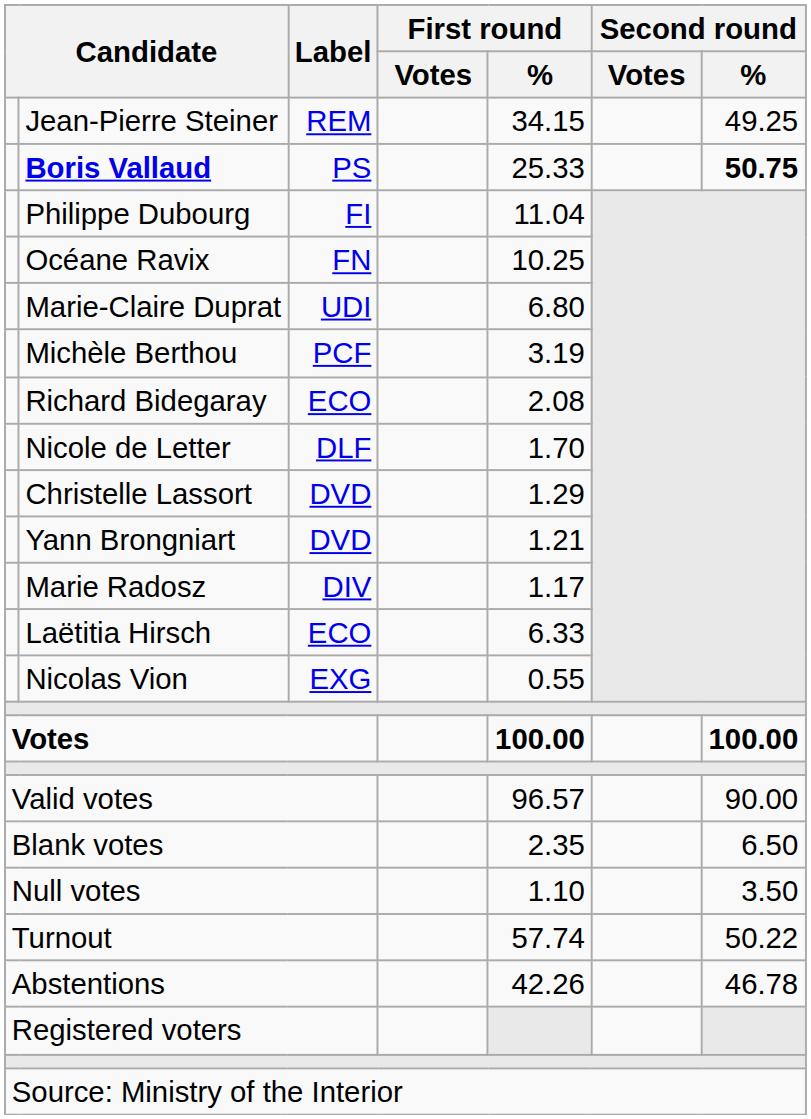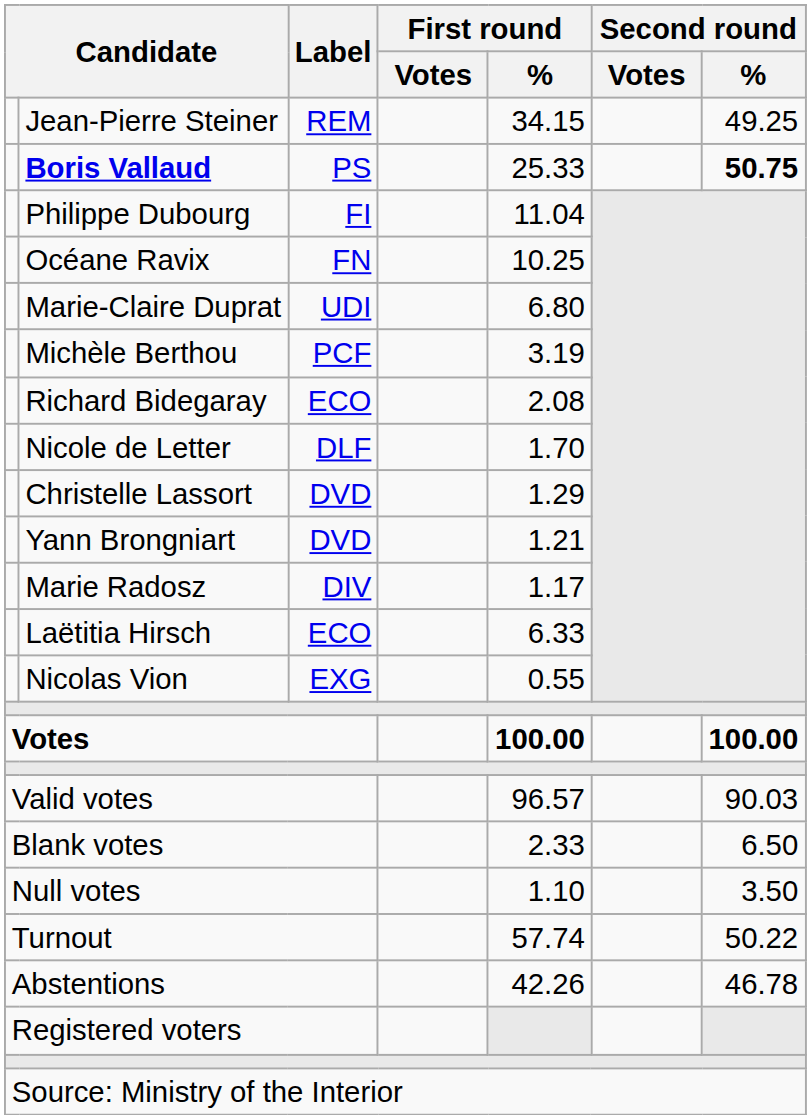(762, 799) 90.00 -> (762, 799) 90.03
(556, 845) 2.35 -> (556, 845) 2.33
